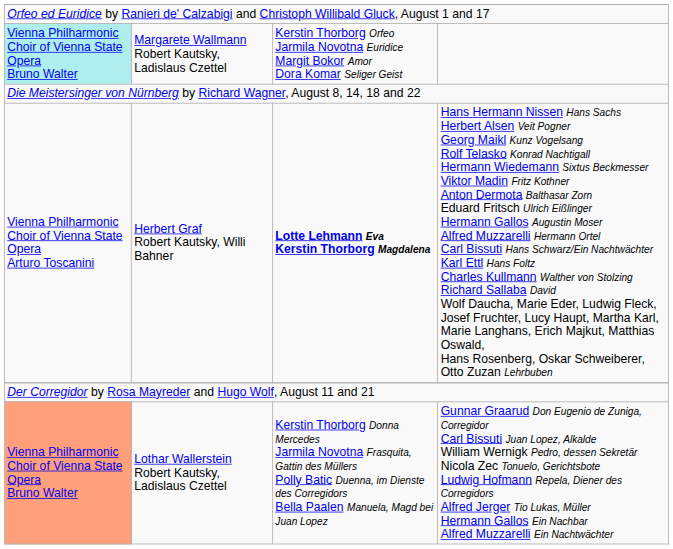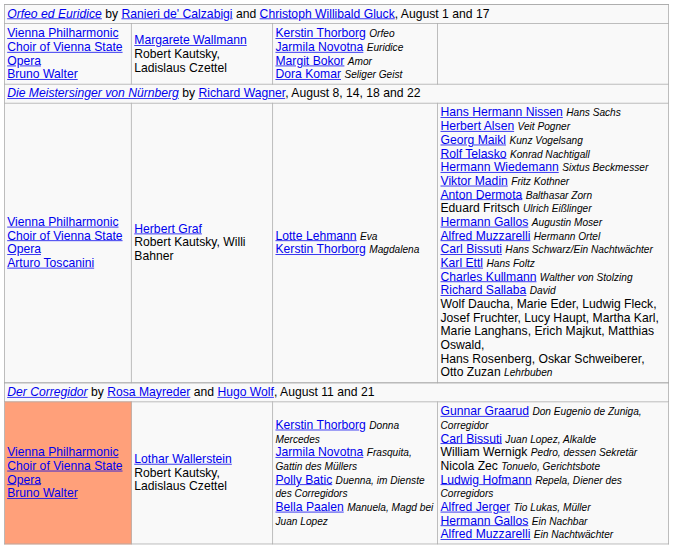(65, 53) paleturquoise background -> (65, 53) no background
(353, 242) bold -> (347, 242) normal
